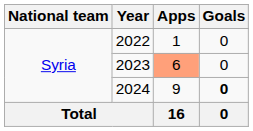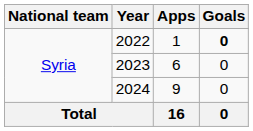(224, 41) normal -> (224, 41) bold
(176, 65) lightsalmon background -> (176, 65) no background
(224, 89) bold -> (224, 89) normal
